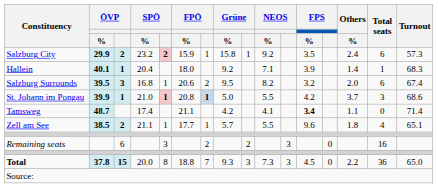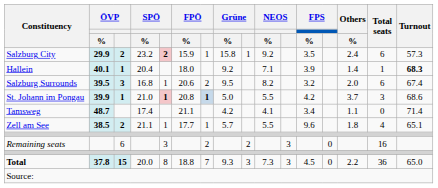(415, 69) normal -> (415, 69) bold
(309, 111) bold -> (309, 111) normal
